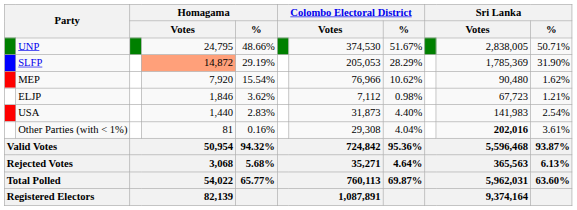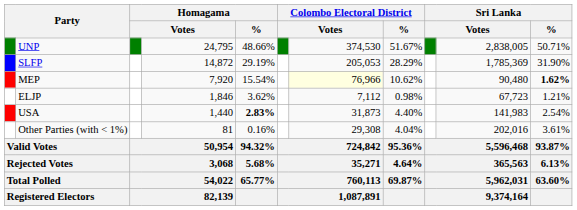(219, 63) lightsalmon background -> (219, 63) no background
(366, 79) no background -> (366, 79) lightyellow background
(556, 79) normal -> (555, 79) bold
(261, 113) normal -> (260, 113) bold
(511, 130) bold -> (511, 130) normal
